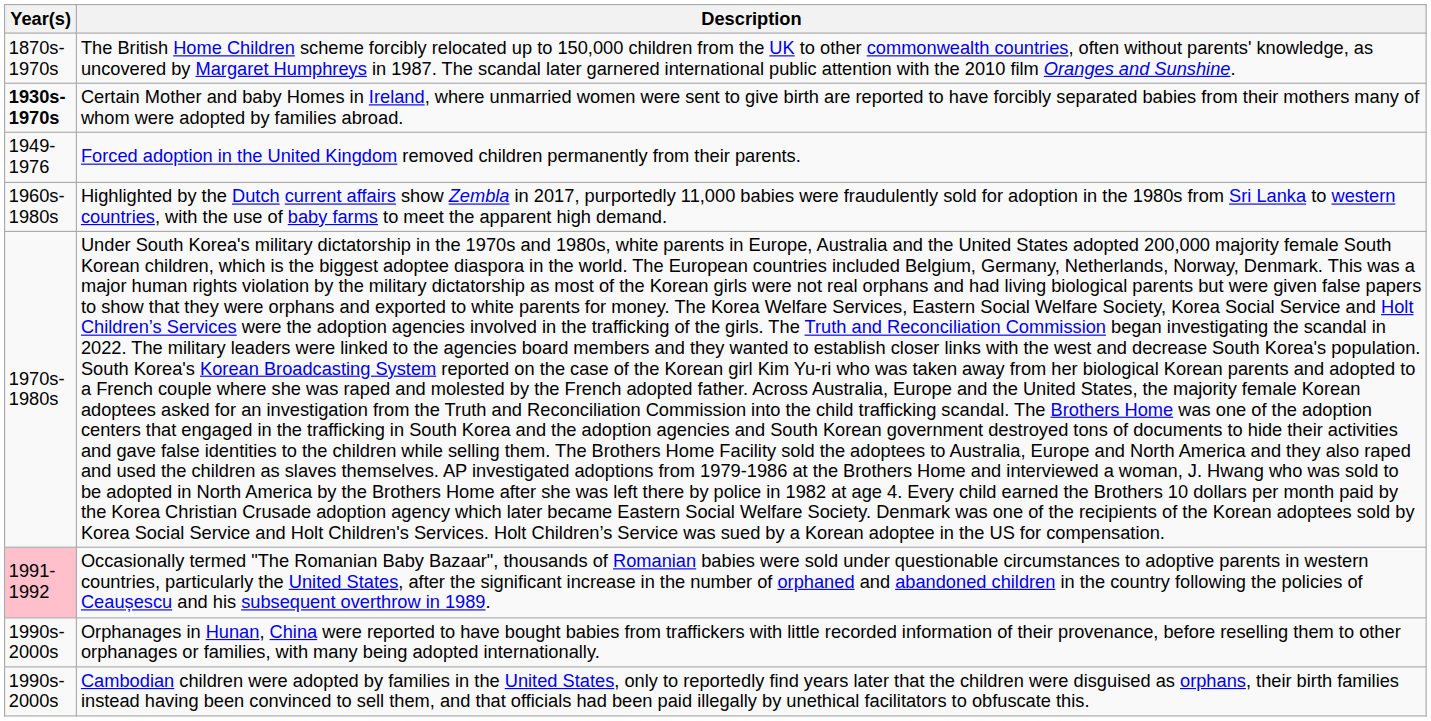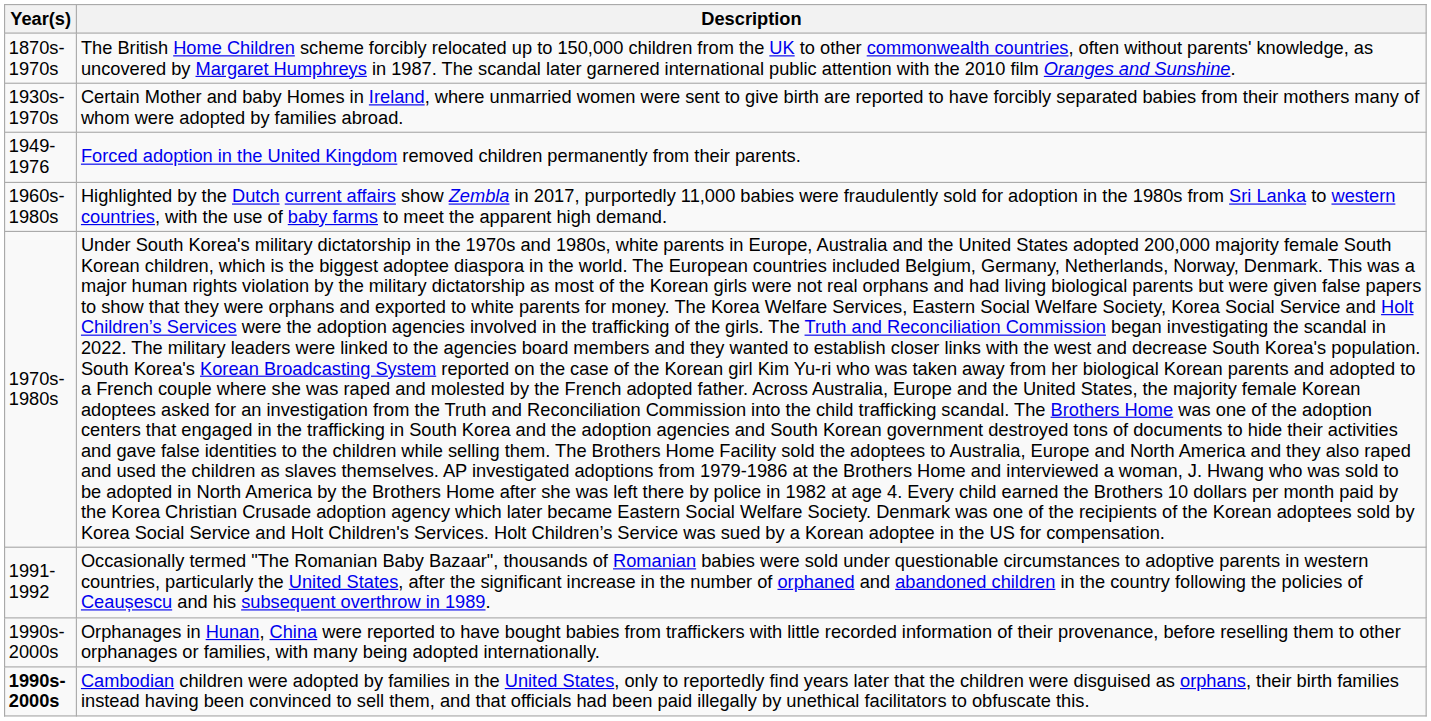(37, 107) bold -> (37, 107) normal
(32, 582) pink background -> (32, 582) no background
(37, 691) normal -> (37, 691) bold
